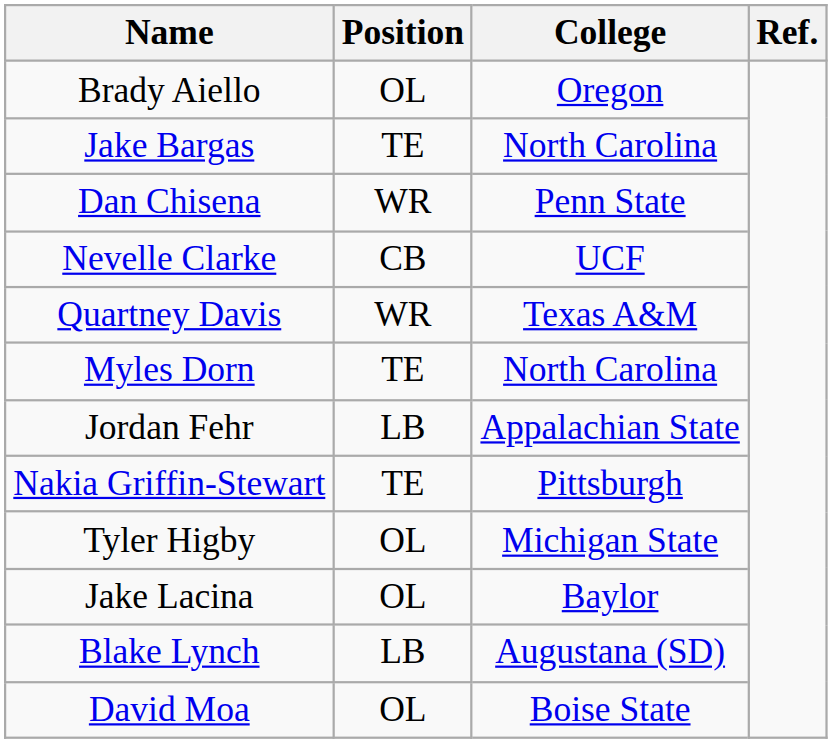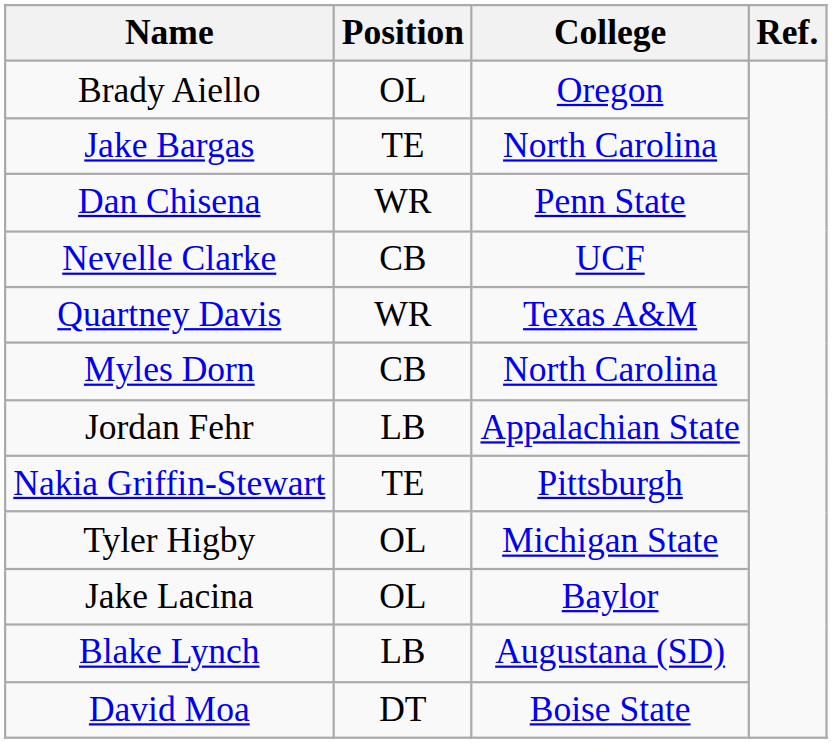(403, 370) TE -> (403, 370) CB
(403, 708) OL -> (403, 708) DT
